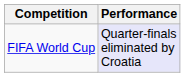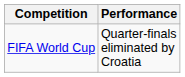(139, 48) lavender background -> (139, 48) no background
